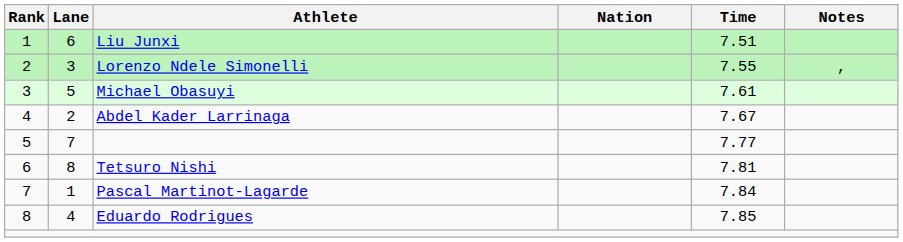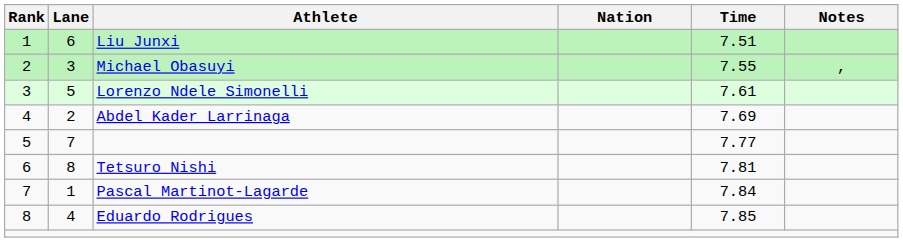(202, 67) Lorenzo Ndele Simonelli -> (166, 67) Michael Obasuyi
(166, 92) Michael Obasuyi -> (202, 92) Lorenzo Ndele Simonelli
(738, 117) 7.67 -> (738, 117) 7.69
